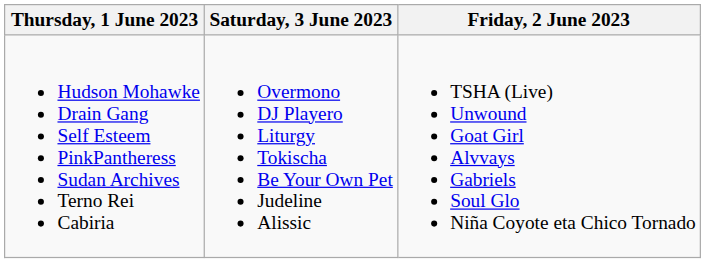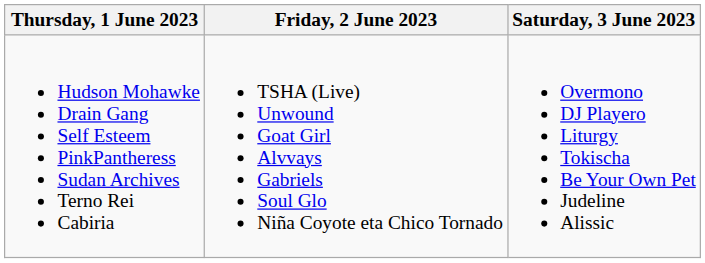columns swapped: (549, 19) <-> (301, 19)
